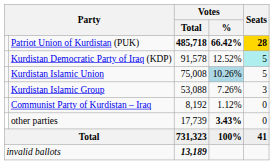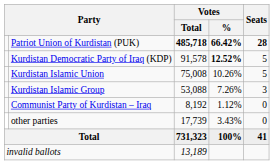(262, 43) gold background -> (262, 43) no background
(227, 59) normal -> (226, 59) bold
(265, 59) paleturquoise background -> (265, 59) no background
(227, 74) lightblue background -> (227, 74) no background
(229, 121) bold -> (230, 121) normal
(194, 152) bold -> (194, 152) normal
